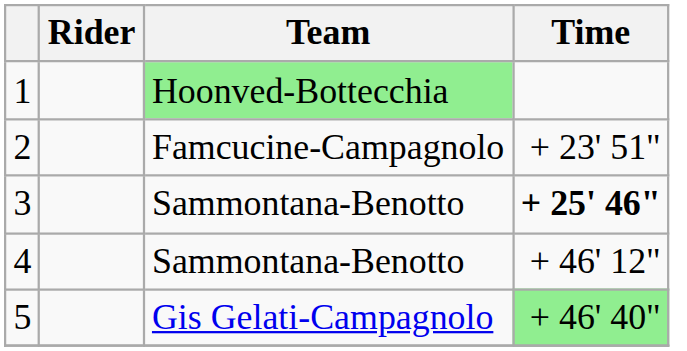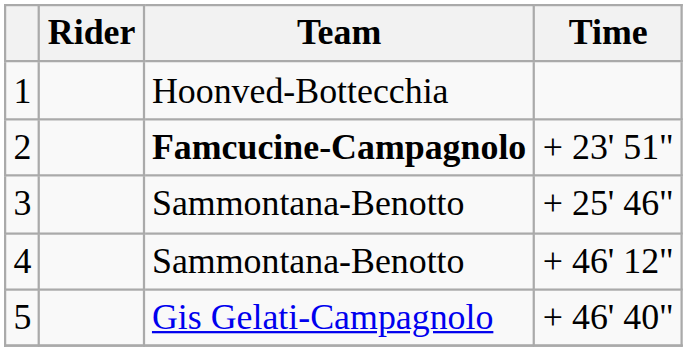(300, 89) lightgreen background -> (300, 89) no background
(328, 146) normal -> (339, 146) bold
(591, 203) bold -> (608, 203) normal
(595, 317) lightgreen background -> (608, 317) no background
